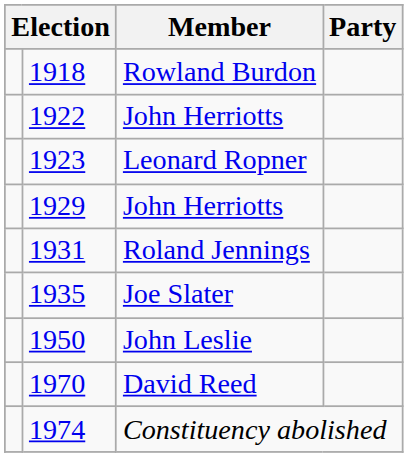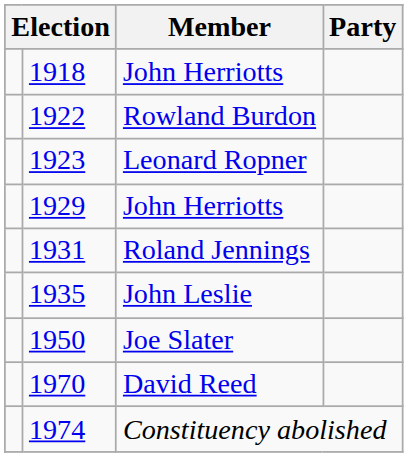(220, 71) Rowland Burdon -> (203, 71) John Herriotts
(203, 116) John Herriotts -> (220, 116) Rowland Burdon
(178, 294) Joe Slater -> (187, 294) John Leslie
(187, 339) John Leslie -> (178, 339) Joe Slater
